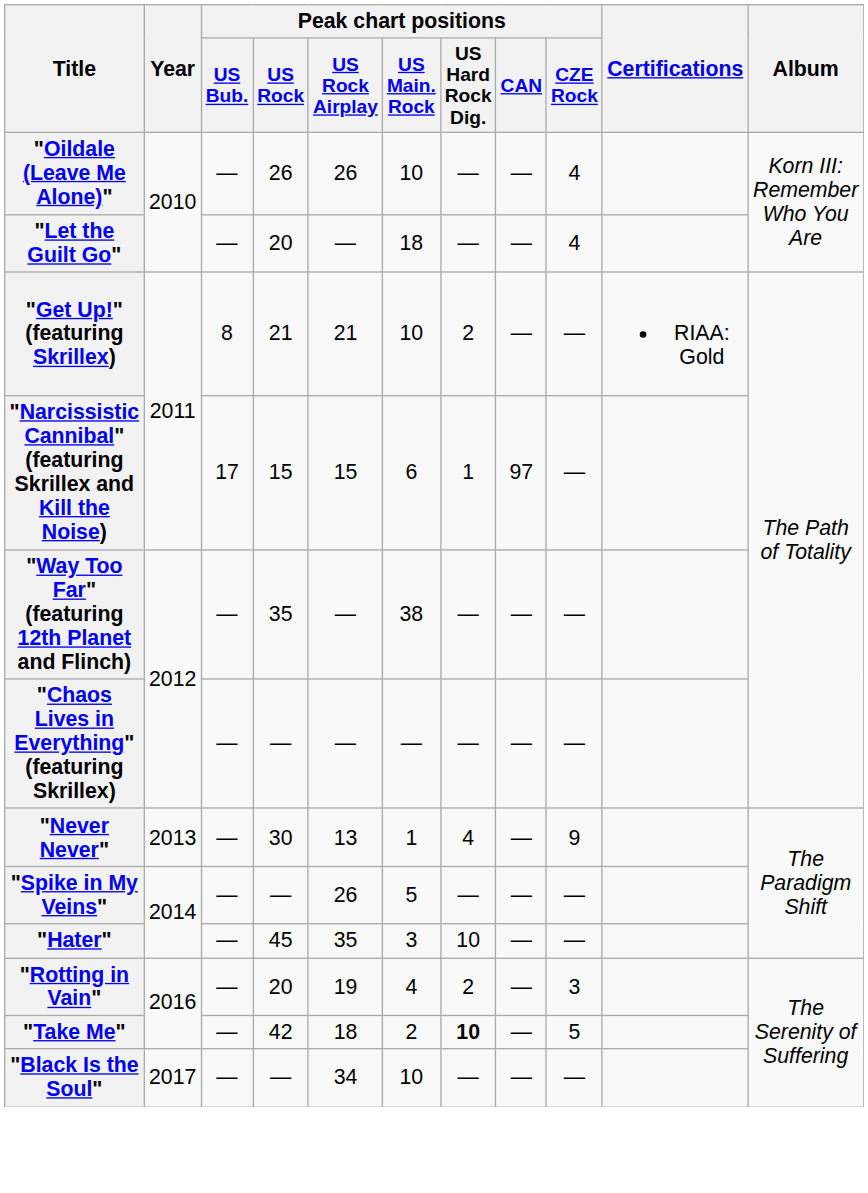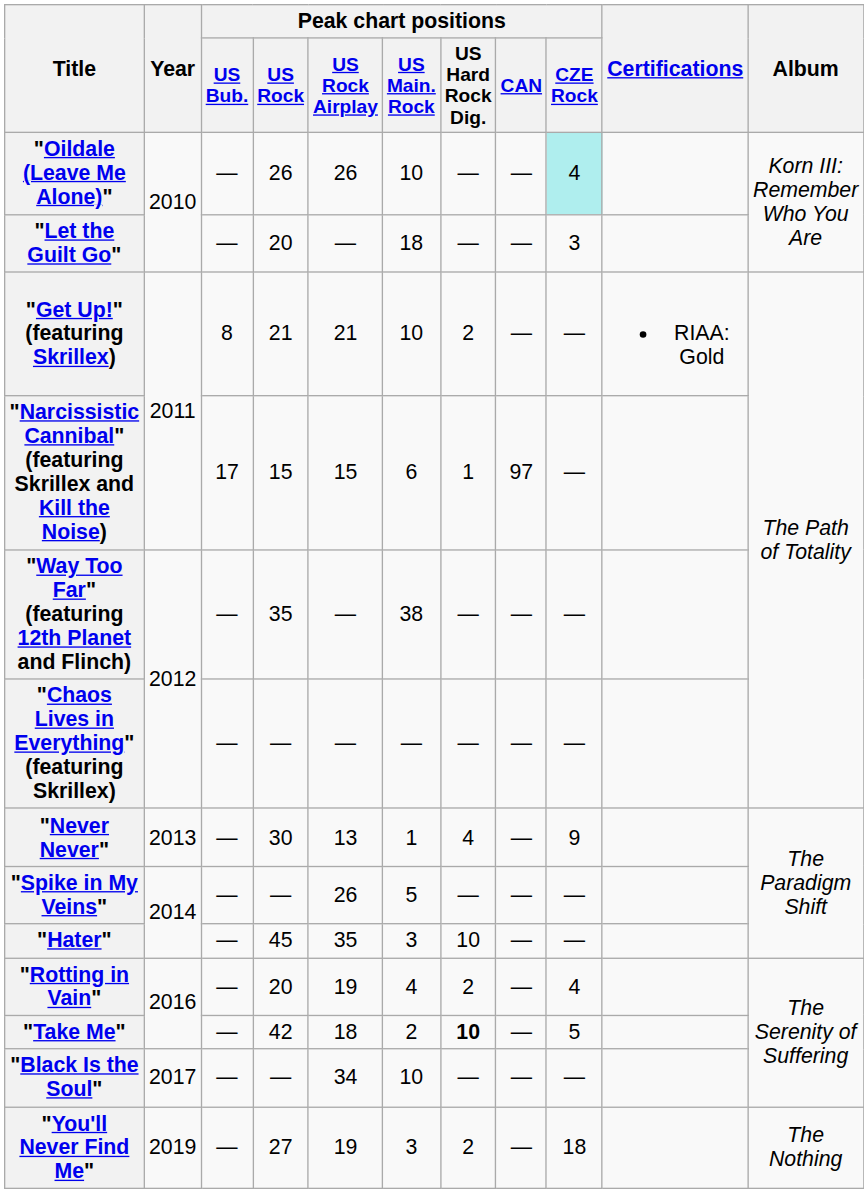(574, 173) no background -> (574, 173) paleturquoise background
(574, 242) 4 -> (574, 242) 3
(574, 986) 3 -> (574, 986) 4
+ row: (74, 1147)
